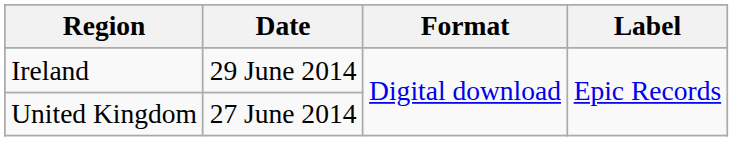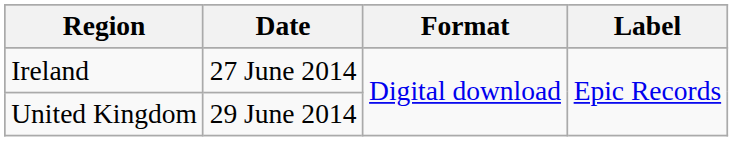(283, 69) 29 June 2014 -> (283, 69) 27 June 2014
(283, 113) 27 June 2014 -> (283, 113) 29 June 2014
